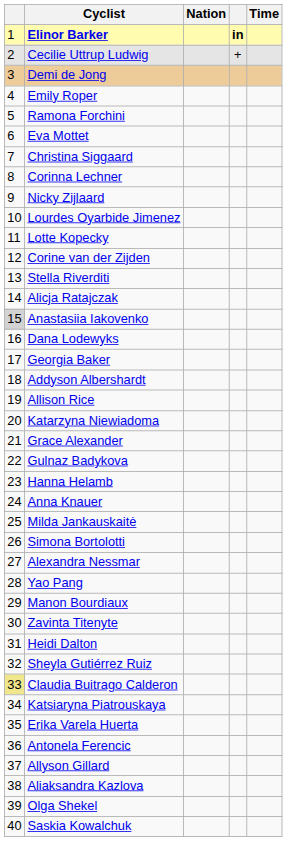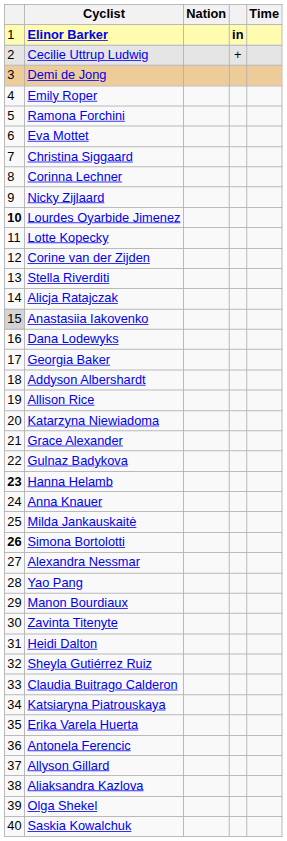(14, 217) normal -> (14, 217) bold
(14, 481) normal -> (14, 481) bold
(14, 542) normal -> (14, 542) bold
(14, 684) khaki background -> (14, 684) no background
